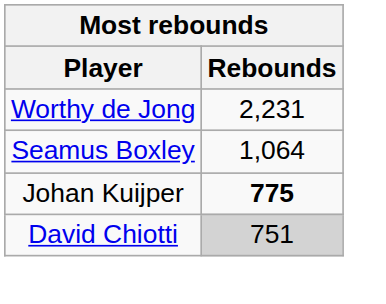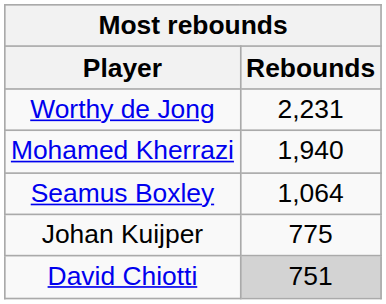+ row: (122, 151)
(272, 192) bold -> (311, 234) normal
